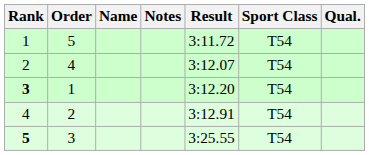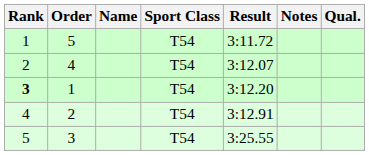columns swapped: (280, 16) <-> (163, 16)
(26, 138) bold -> (26, 138) normal
